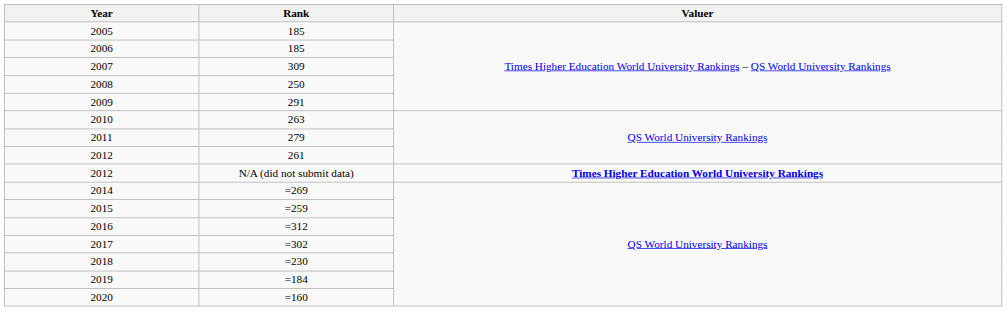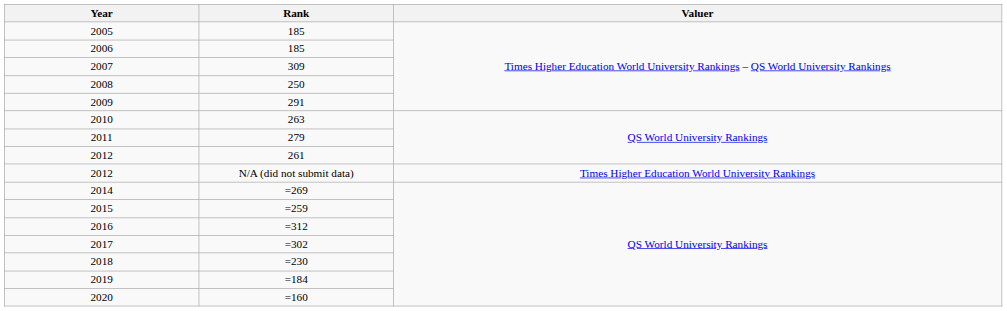(698, 173) bold -> (698, 173) normal
